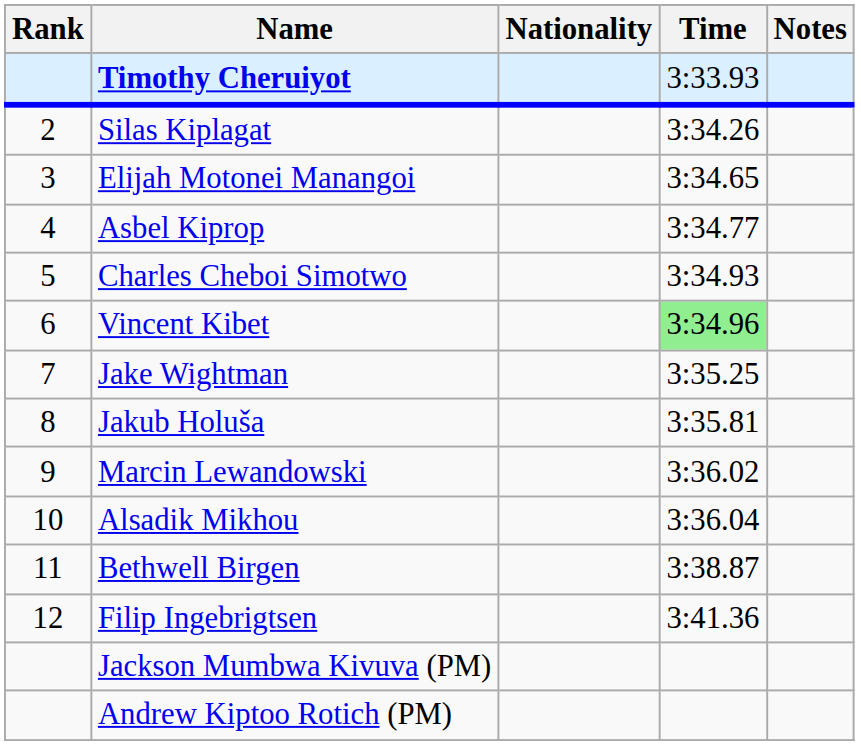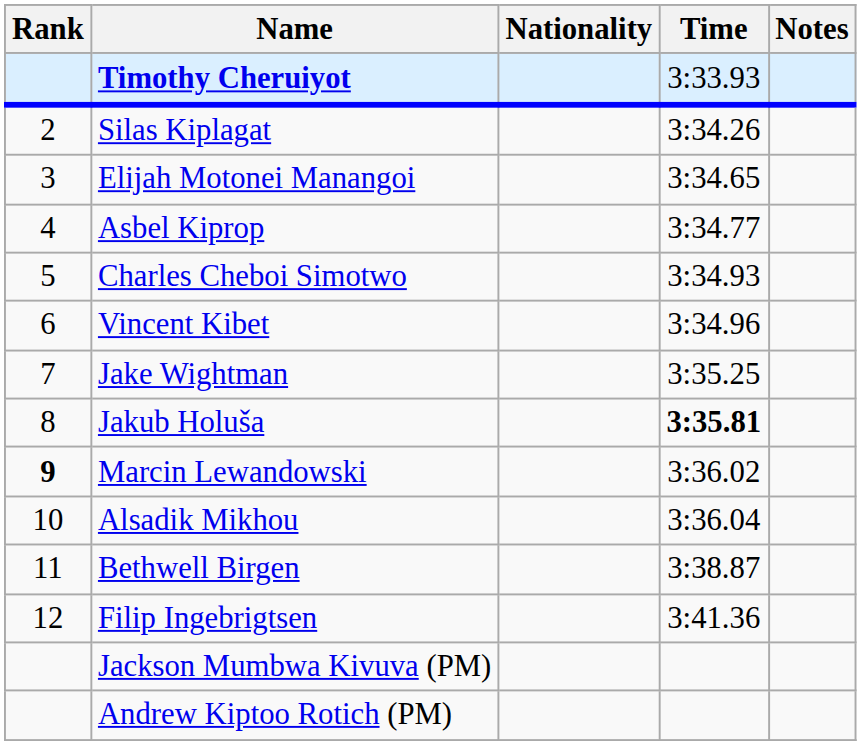(713, 325) lightgreen background -> (714, 325) no background
(713, 422) normal -> (714, 422) bold
(48, 471) normal -> (48, 471) bold
